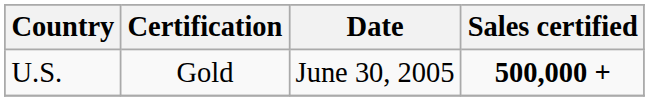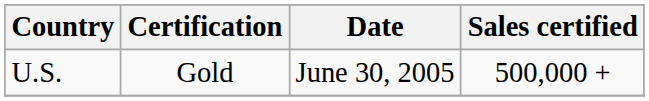(553, 72) bold -> (553, 72) normal
